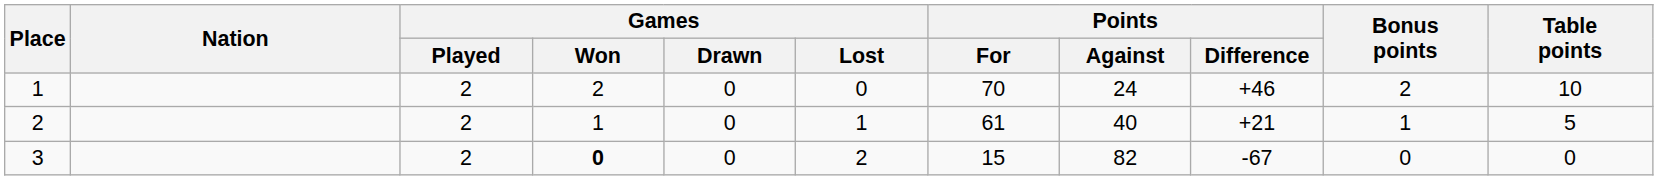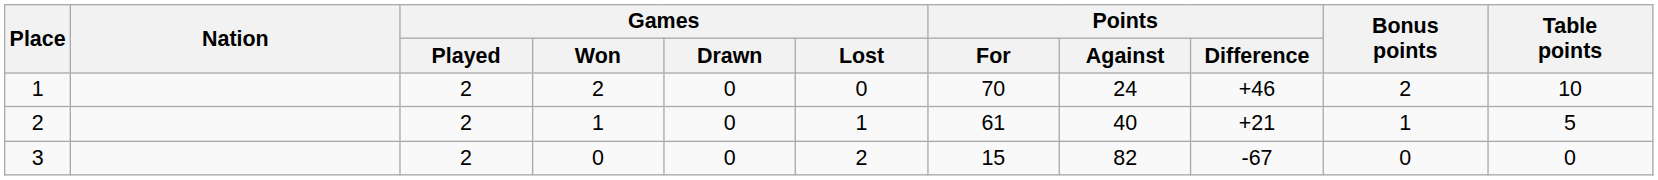(598, 157) bold -> (598, 157) normal
